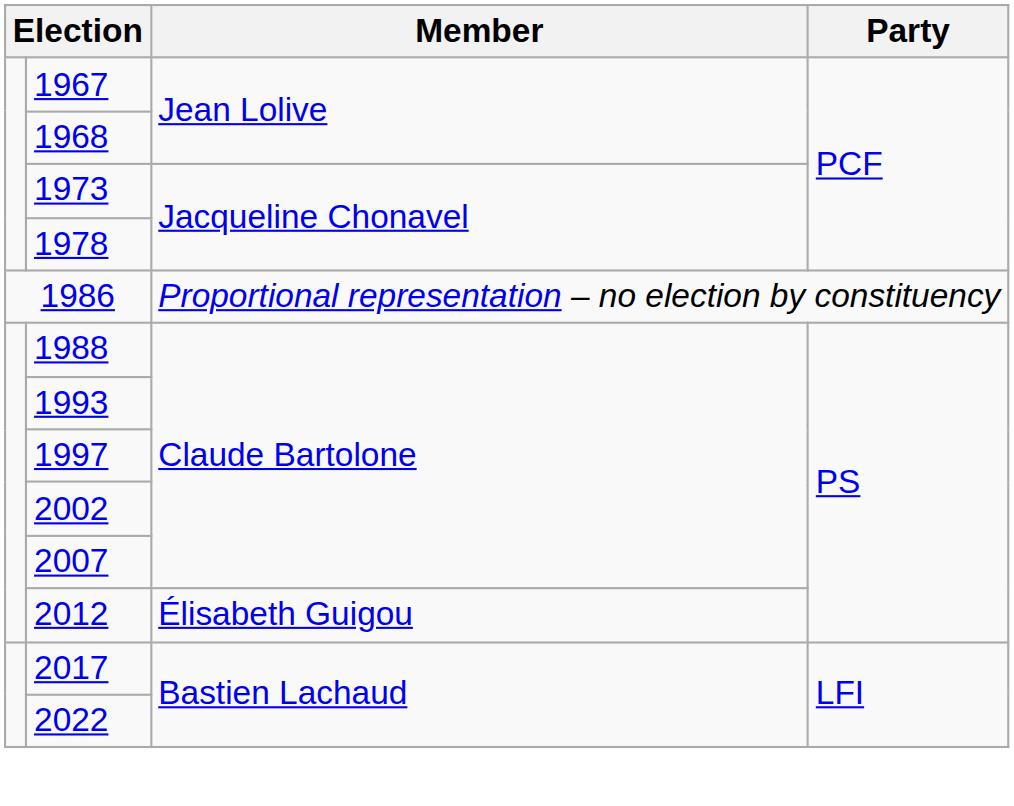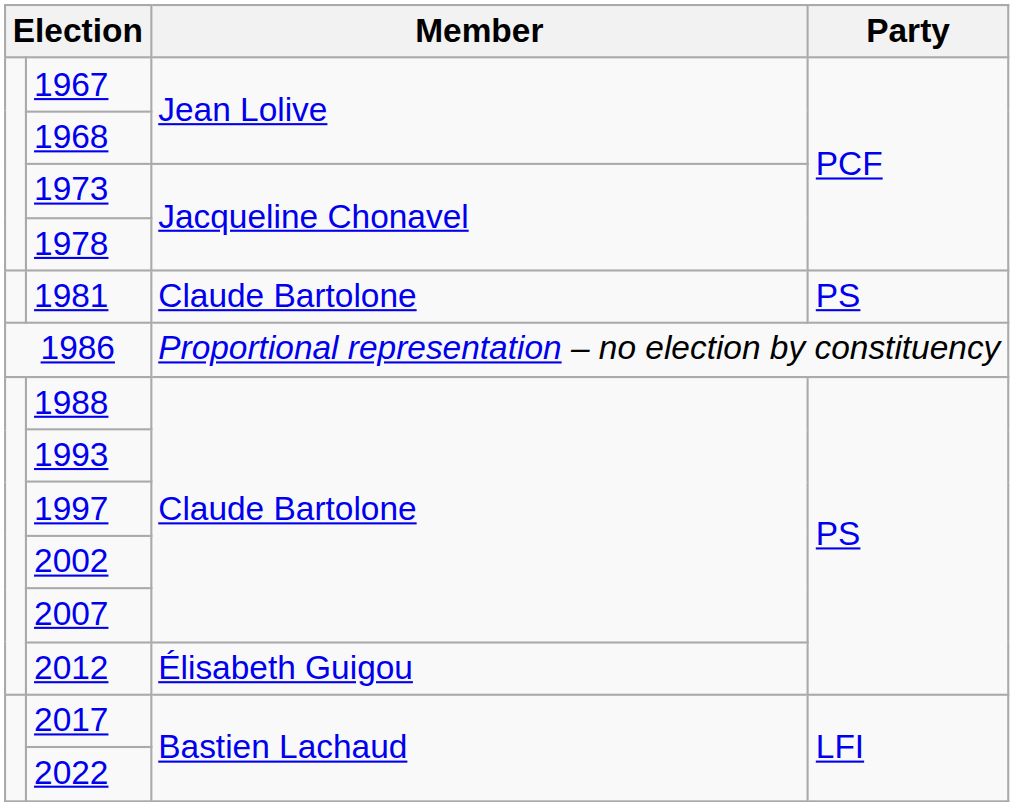+ row: (71, 296)
